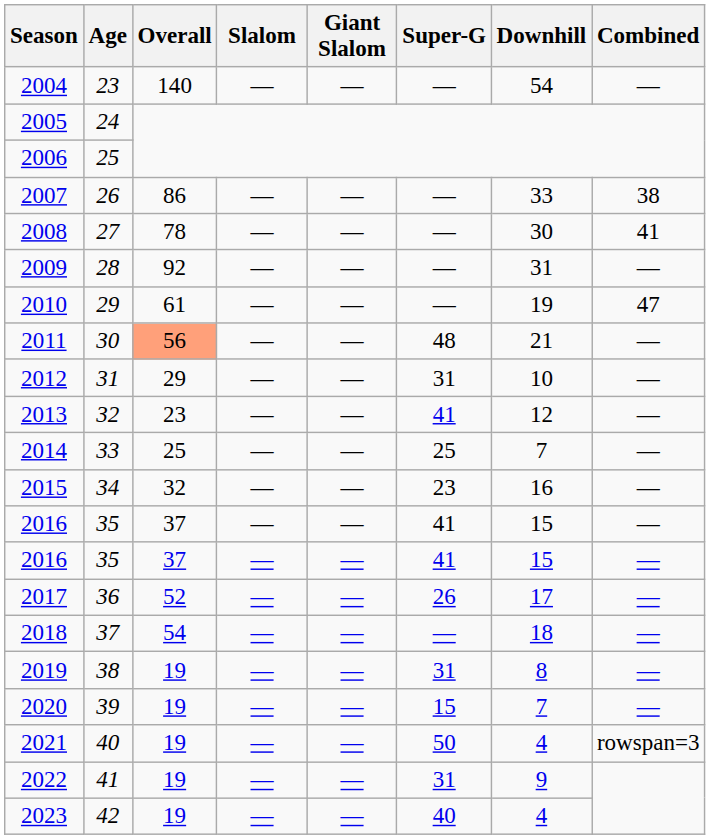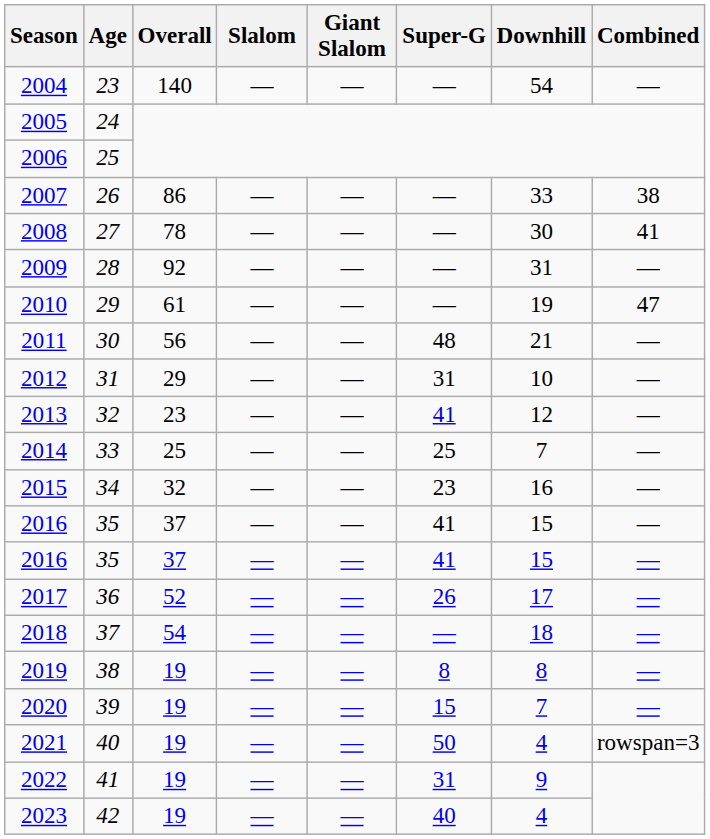(175, 341) lightsalmon background -> (175, 341) no background
(444, 669) 31 -> (444, 669) 8
